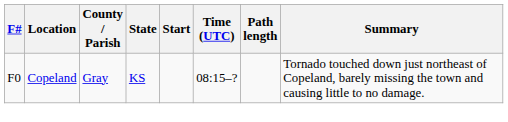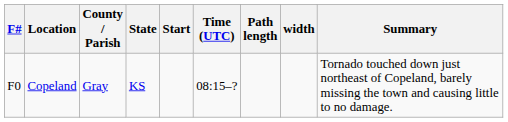+ column: (299, 29)
